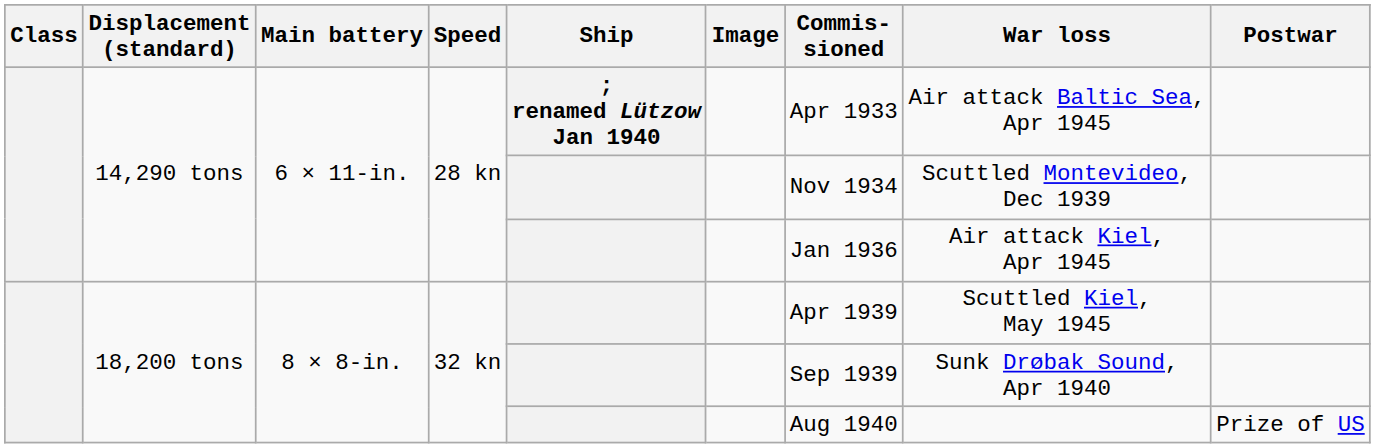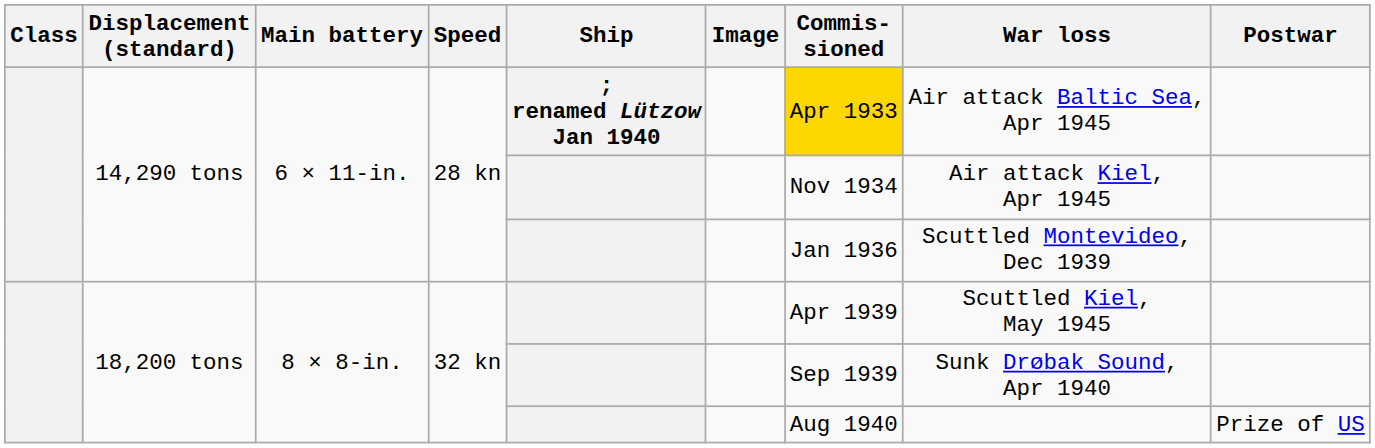(844, 112) no background -> (844, 112) gold background
(1057, 187) Scuttled Montevideo, Dec 1939 -> (1057, 187) Air attack Kiel, Apr 1945
(1057, 250) Air attack Kiel, Apr 1945 -> (1057, 250) Scuttled Montevideo, Dec 1939
